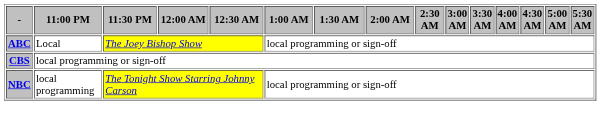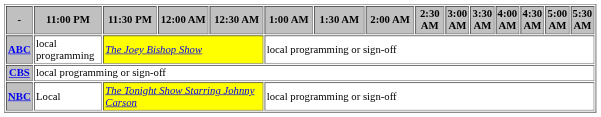(48, 43) Local -> (65, 49) local programming
(65, 84) local programming -> (48, 96) Local
